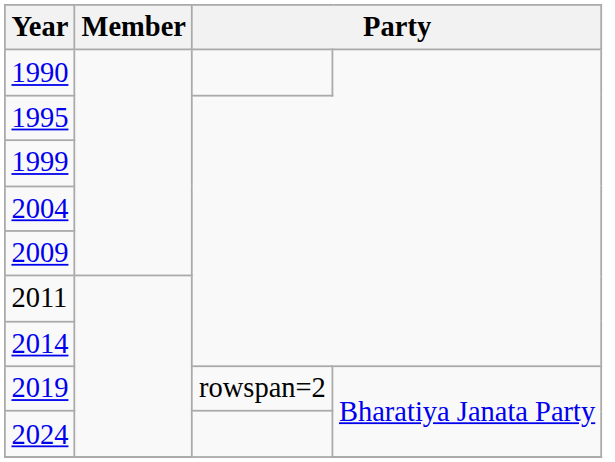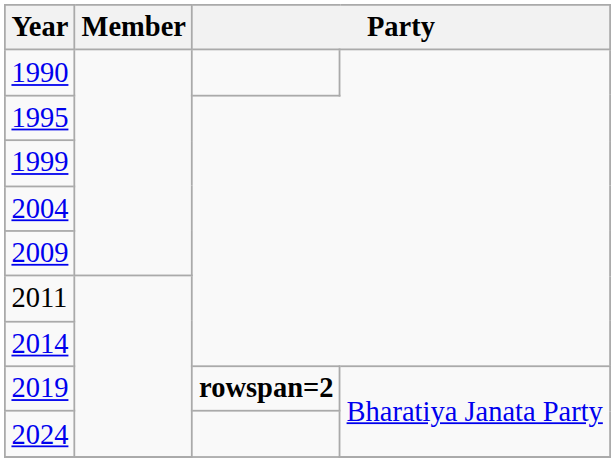(262, 388) normal -> (266, 388) bold
